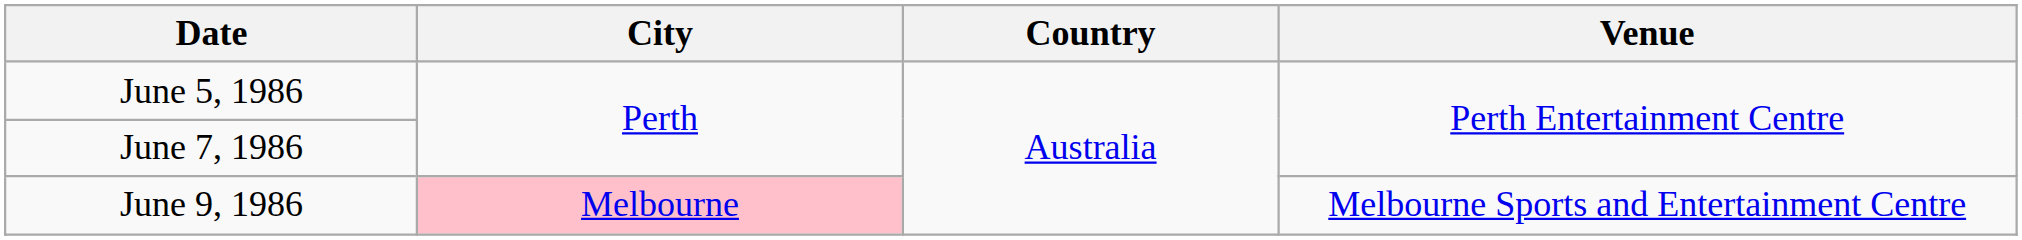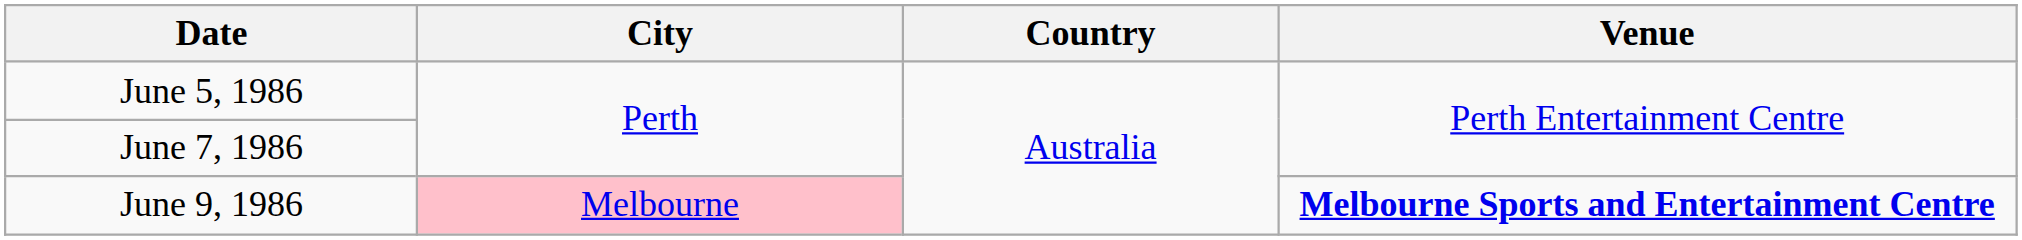(1647, 204) normal -> (1647, 204) bold
